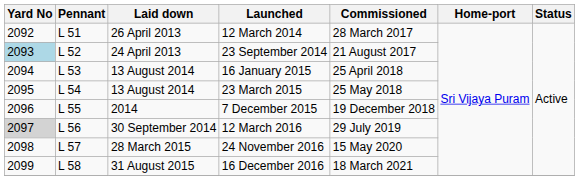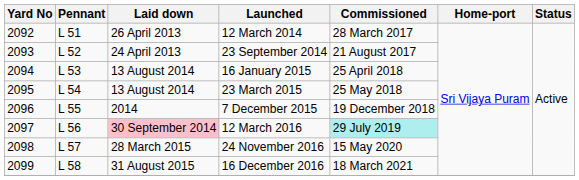(20, 52) lightblue background -> (20, 52) no background
(20, 128) lightgrey background -> (20, 128) no background
(164, 128) no background -> (164, 128) pink background
(367, 128) no background -> (367, 128) paleturquoise background
